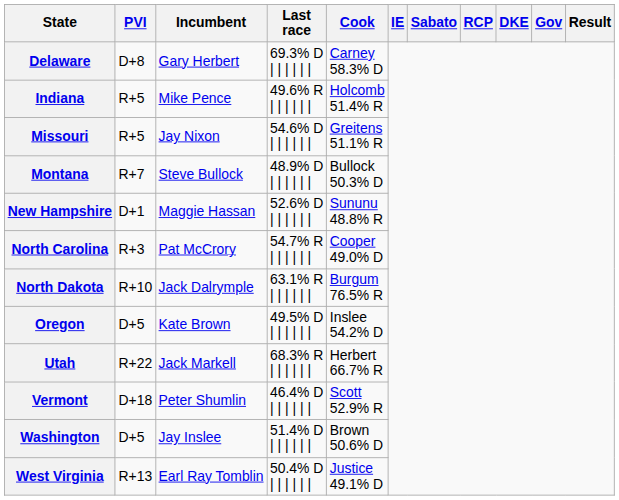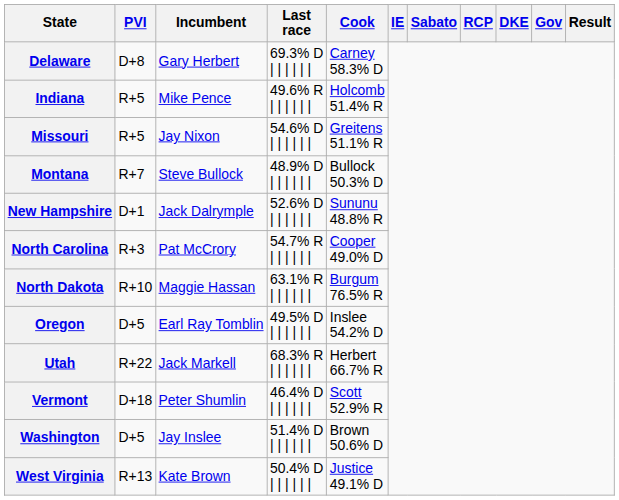(207, 212) Maggie Hassan -> (206, 212) Jack Dalrymple
(206, 287) Jack Dalrymple -> (207, 287) Maggie Hassan
(195, 325) Kate Brown -> (211, 325) Earl Ray Tomblin
(211, 476) Earl Ray Tomblin -> (195, 476) Kate Brown
